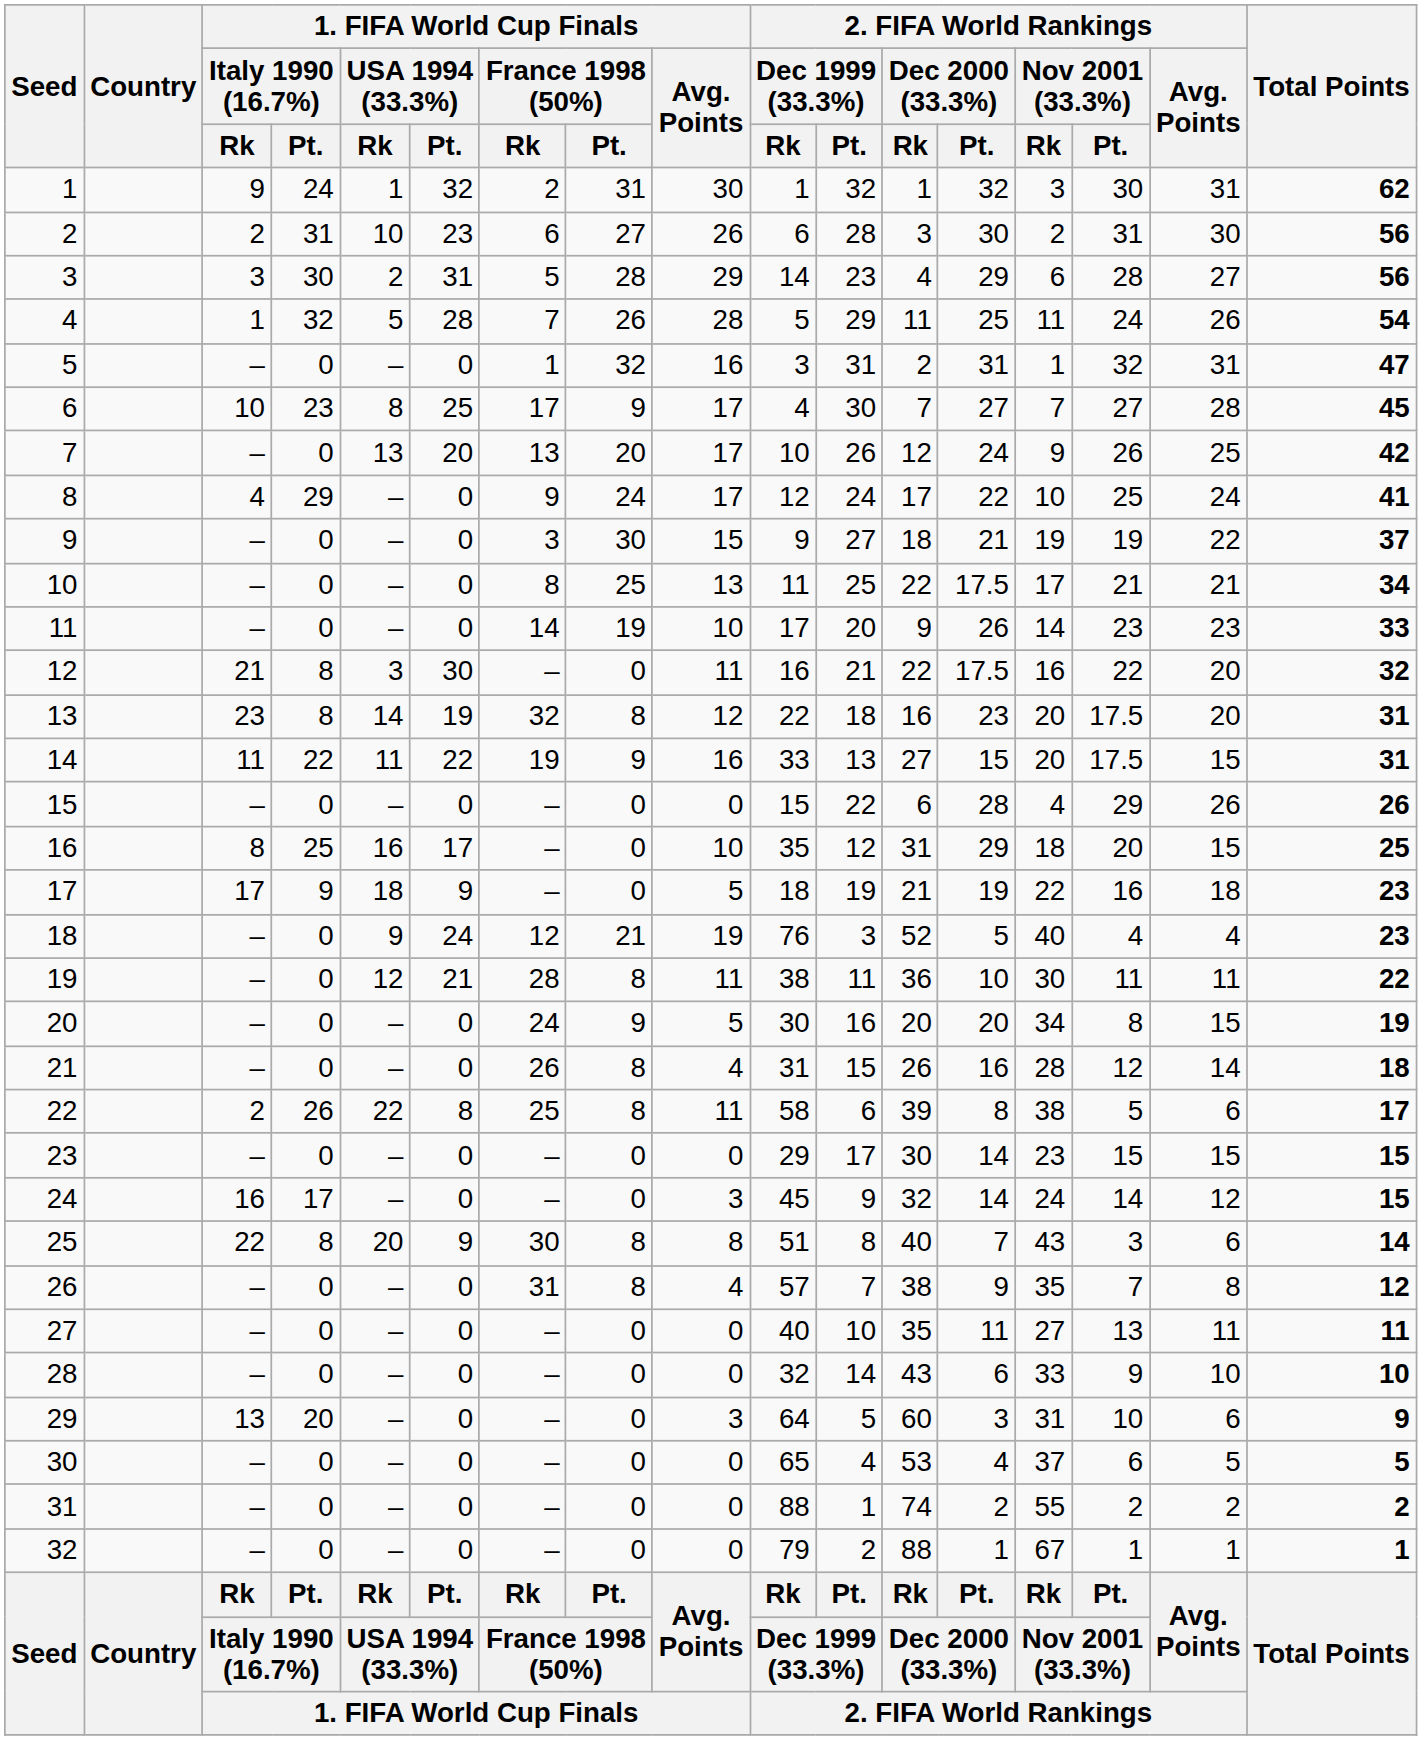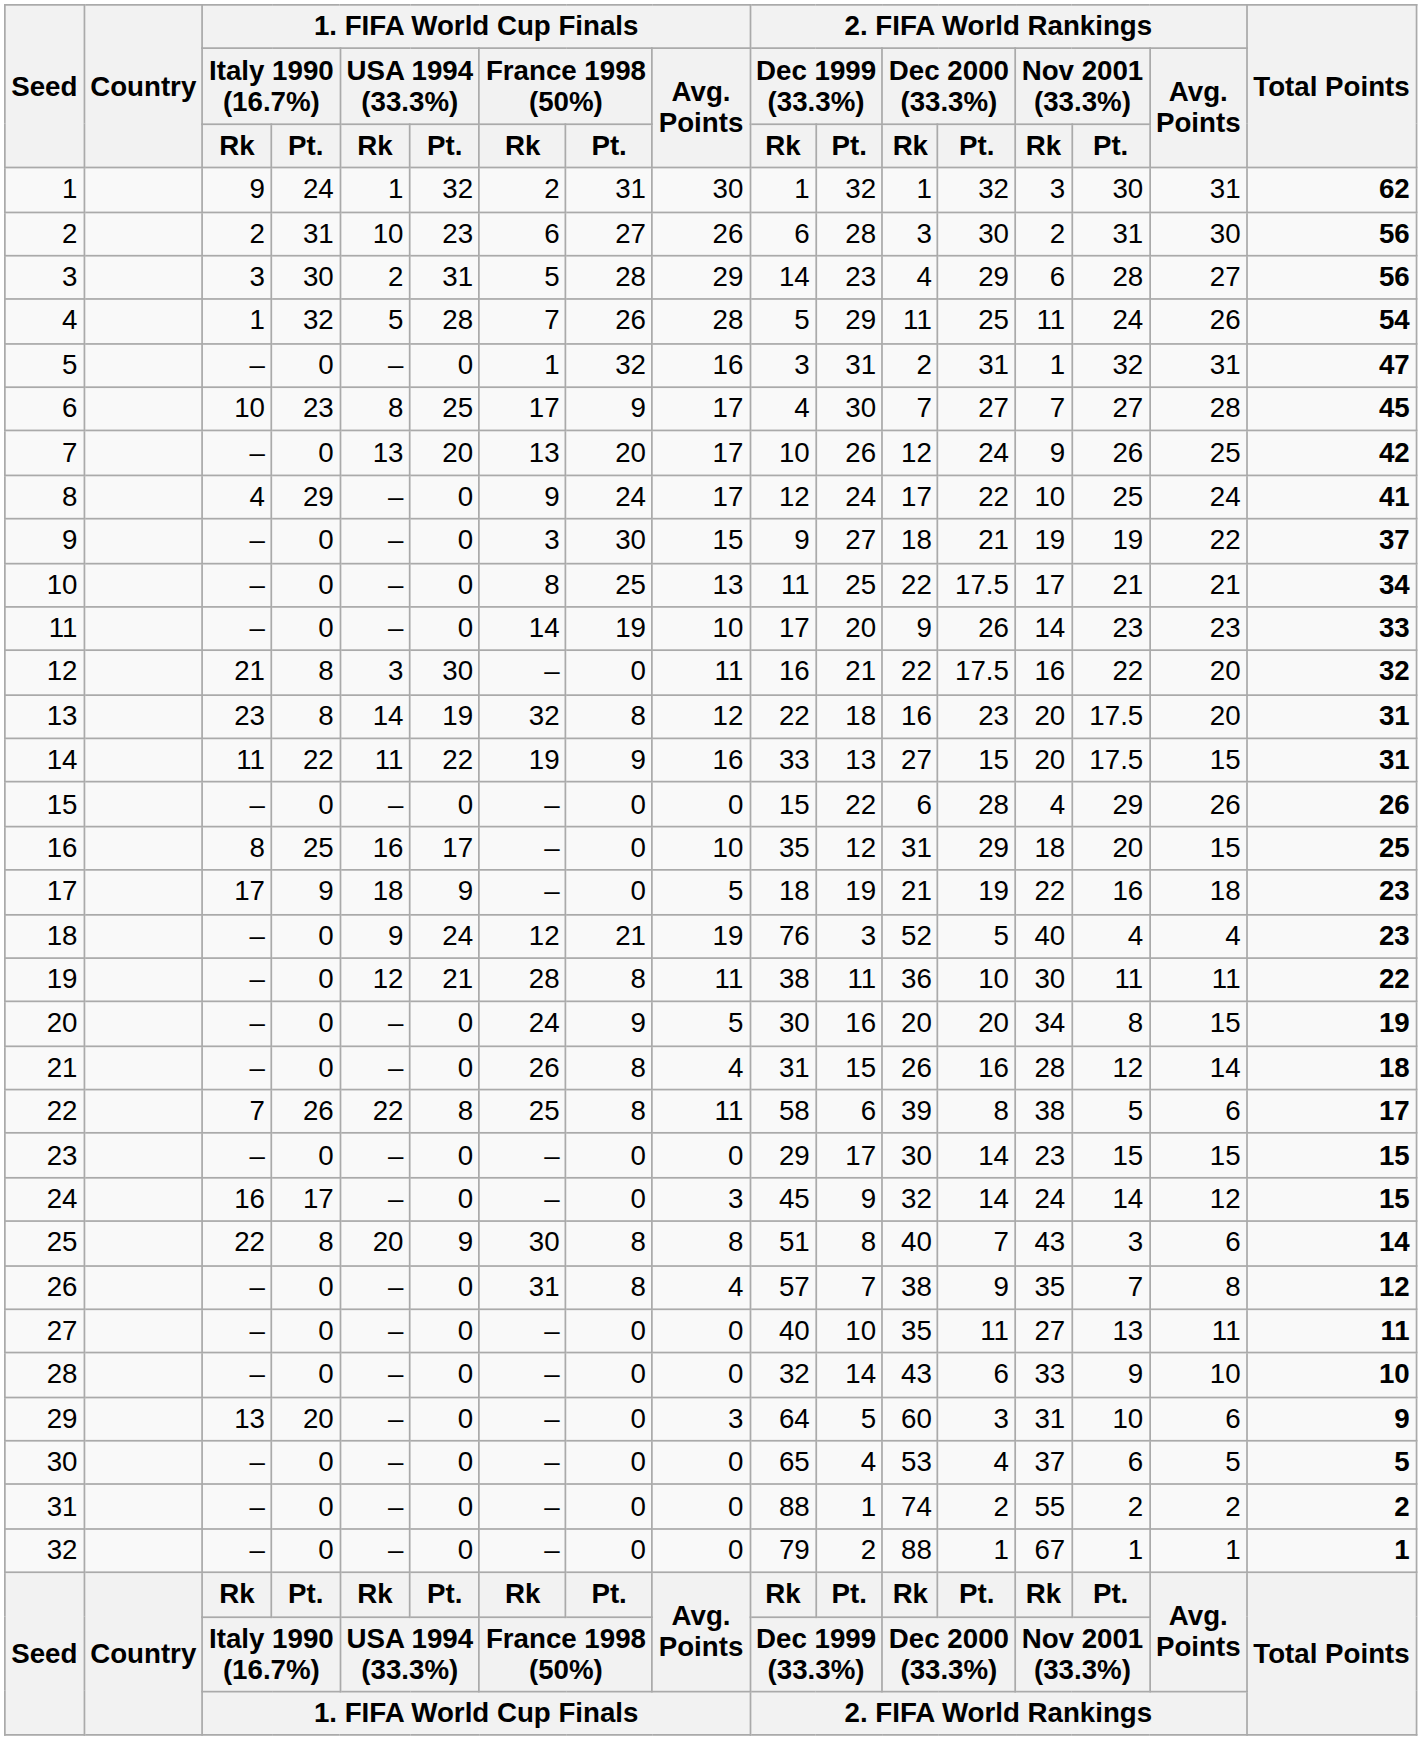(257, 1111) 2 -> (257, 1111) 7
